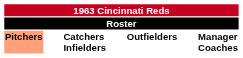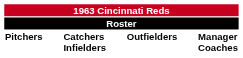(24, 37) lightsalmon background -> (24, 37) no background
